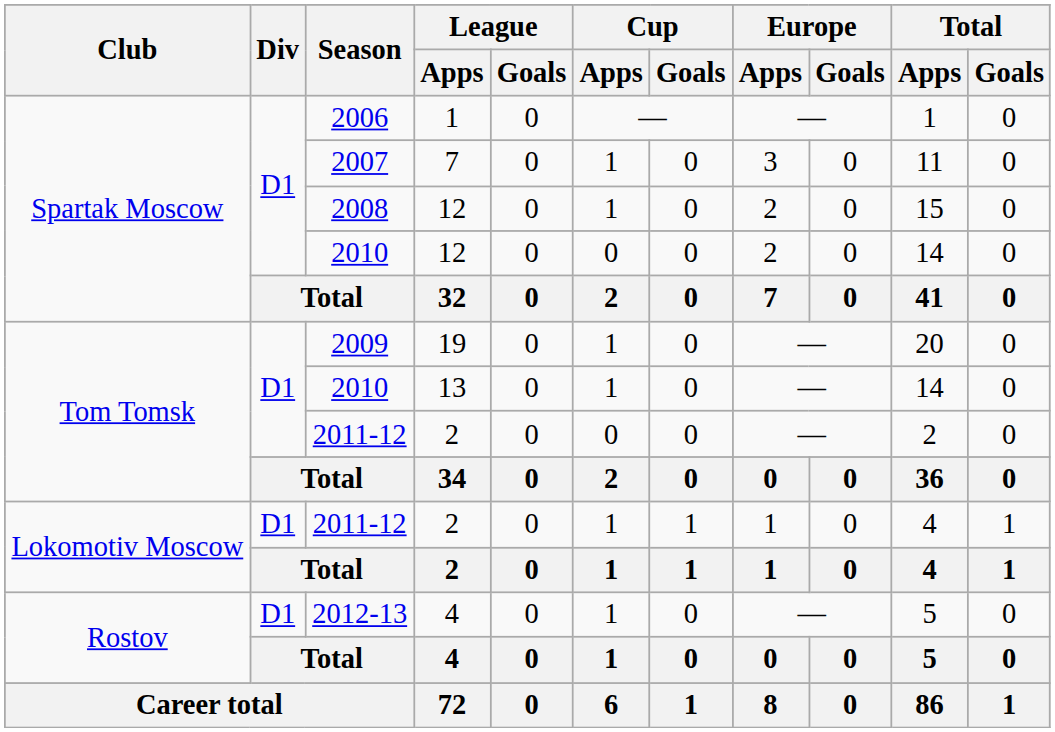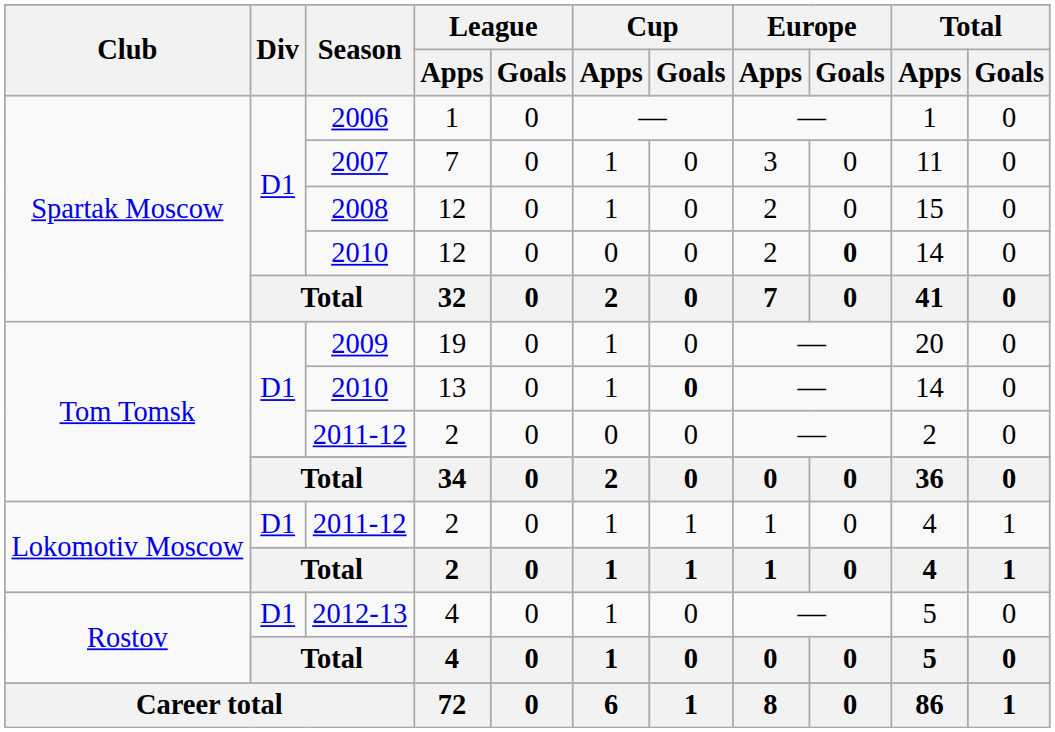(850, 252) normal -> (850, 252) bold
(691, 388) normal -> (691, 388) bold
